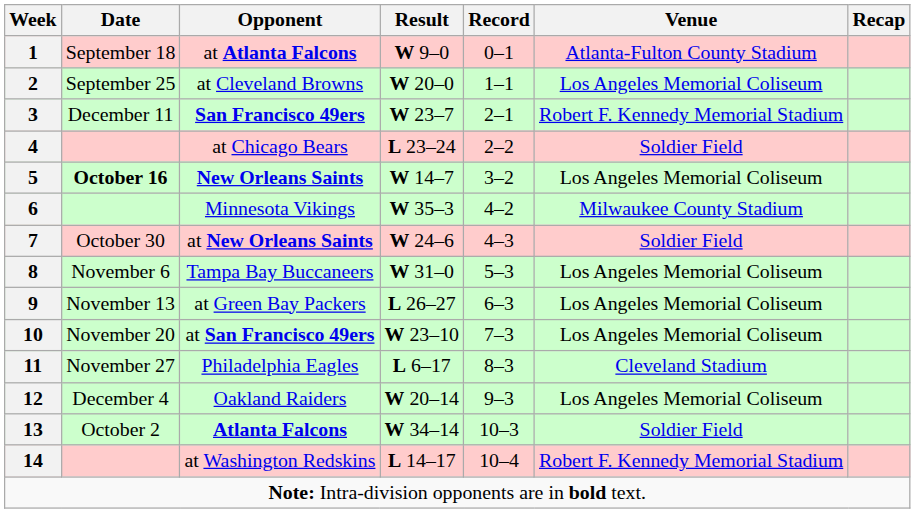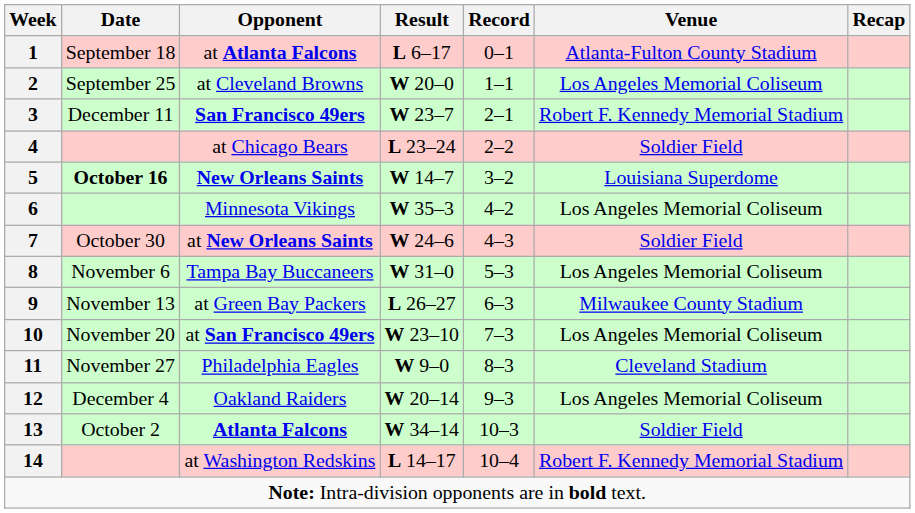(422, 51) W 9–0 -> (422, 51) L 6–17
(691, 177) Los Angeles Memorial Coliseum -> (691, 177) Louisiana Superdome
(691, 209) Milwaukee County Stadium -> (691, 209) Los Angeles Memorial Coliseum
(691, 303) Los Angeles Memorial Coliseum -> (691, 303) Milwaukee County Stadium
(422, 366) L 6–17 -> (422, 366) W 9–0
